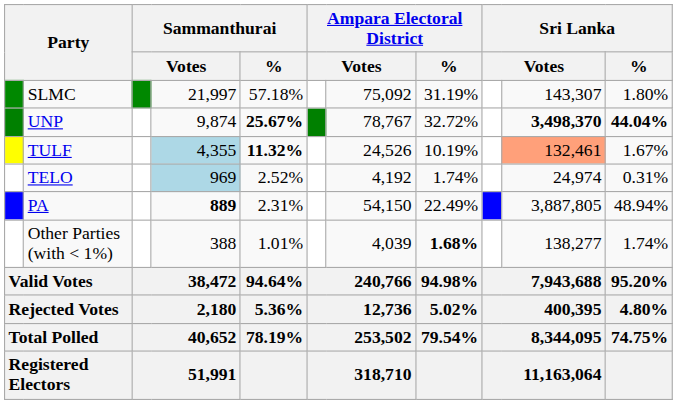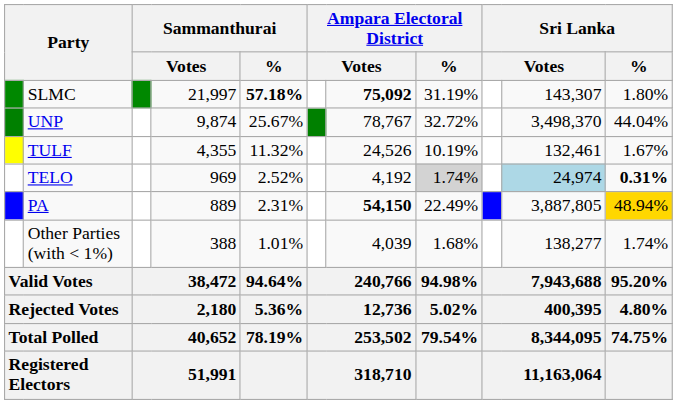(276, 94) normal -> (274, 94) bold
(387, 94) normal -> (387, 94) bold
(274, 121) bold -> (276, 121) normal
(566, 121) bold -> (566, 121) normal
(640, 121) bold -> (641, 121) normal
(217, 149) lightblue background -> (217, 149) no background
(275, 149) bold -> (276, 149) normal
(573, 149) lightsalmon background -> (573, 149) no background
(223, 177) lightblue background -> (223, 177) no background
(455, 177) no background -> (455, 177) lightgrey background
(577, 177) no background -> (577, 177) lightblue background
(645, 177) normal -> (644, 177) bold
(223, 205) bold -> (223, 205) normal
(387, 205) normal -> (387, 205) bold
(641, 205) no background -> (641, 205) gold background
(454, 243) bold -> (455, 243) normal
